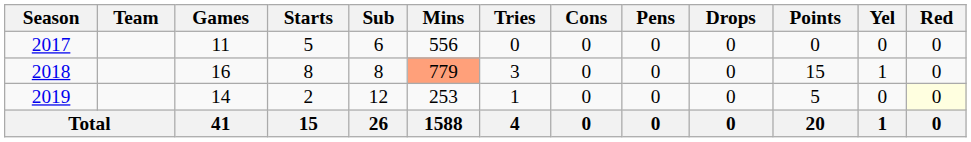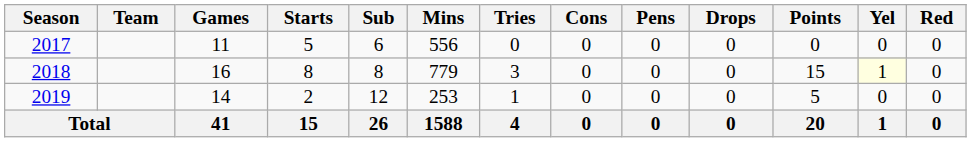(443, 70) lightsalmon background -> (443, 70) no background
(882, 70) no background -> (882, 70) lightyellow background
(937, 97) lightyellow background -> (937, 97) no background
